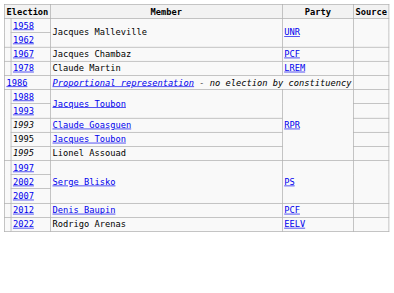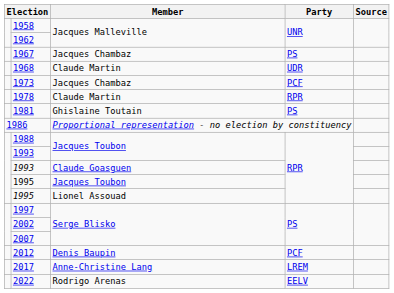(292, 54) PCF -> (292, 54) PS
+ row: (23, 68)
+ row: (23, 82)
(295, 68) LREM -> (295, 97) RPR
+ row: (23, 111)
+ row: (23, 267)
